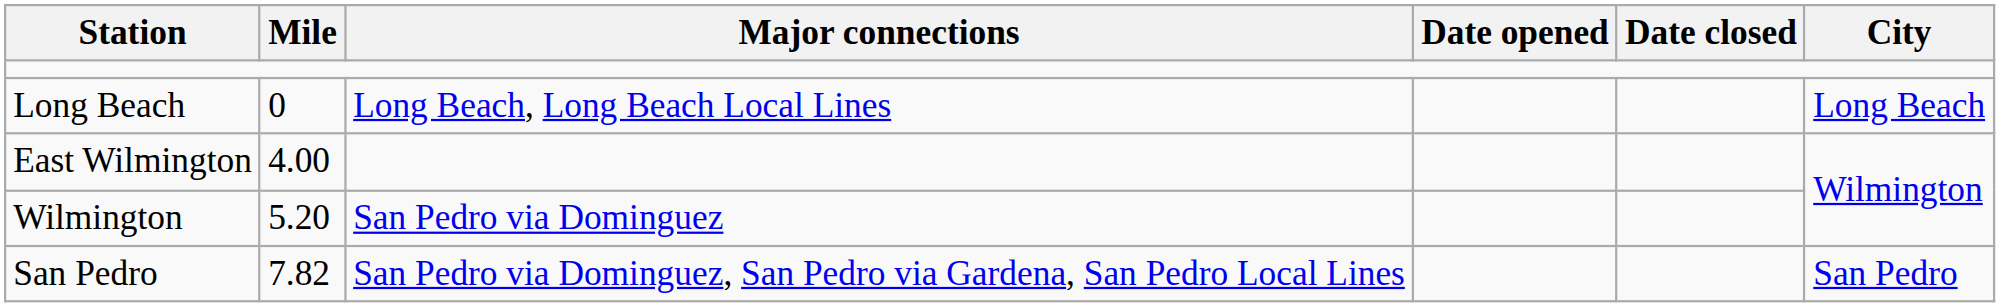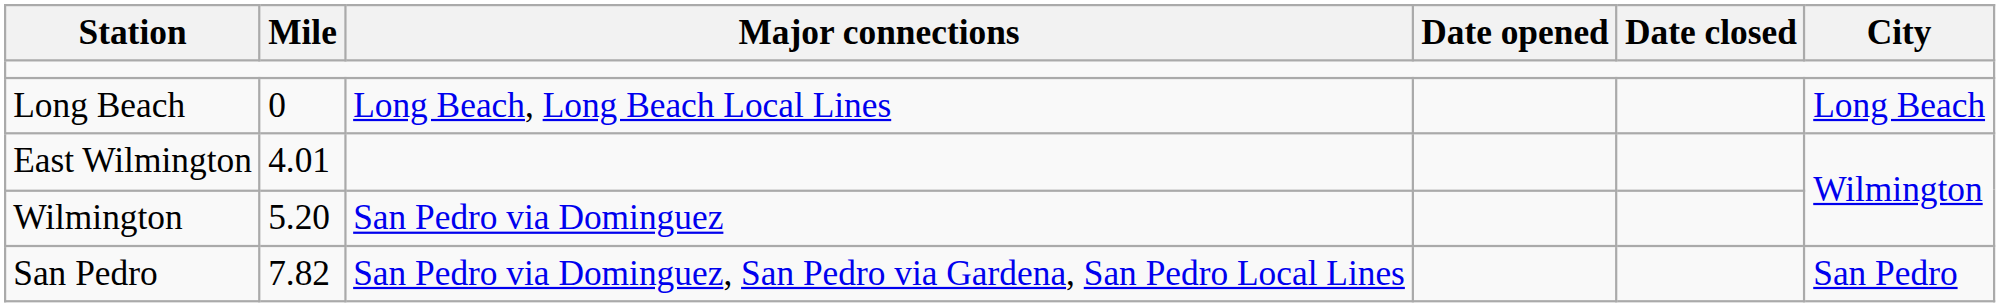(299, 160) 4.00 -> (299, 160) 4.01
